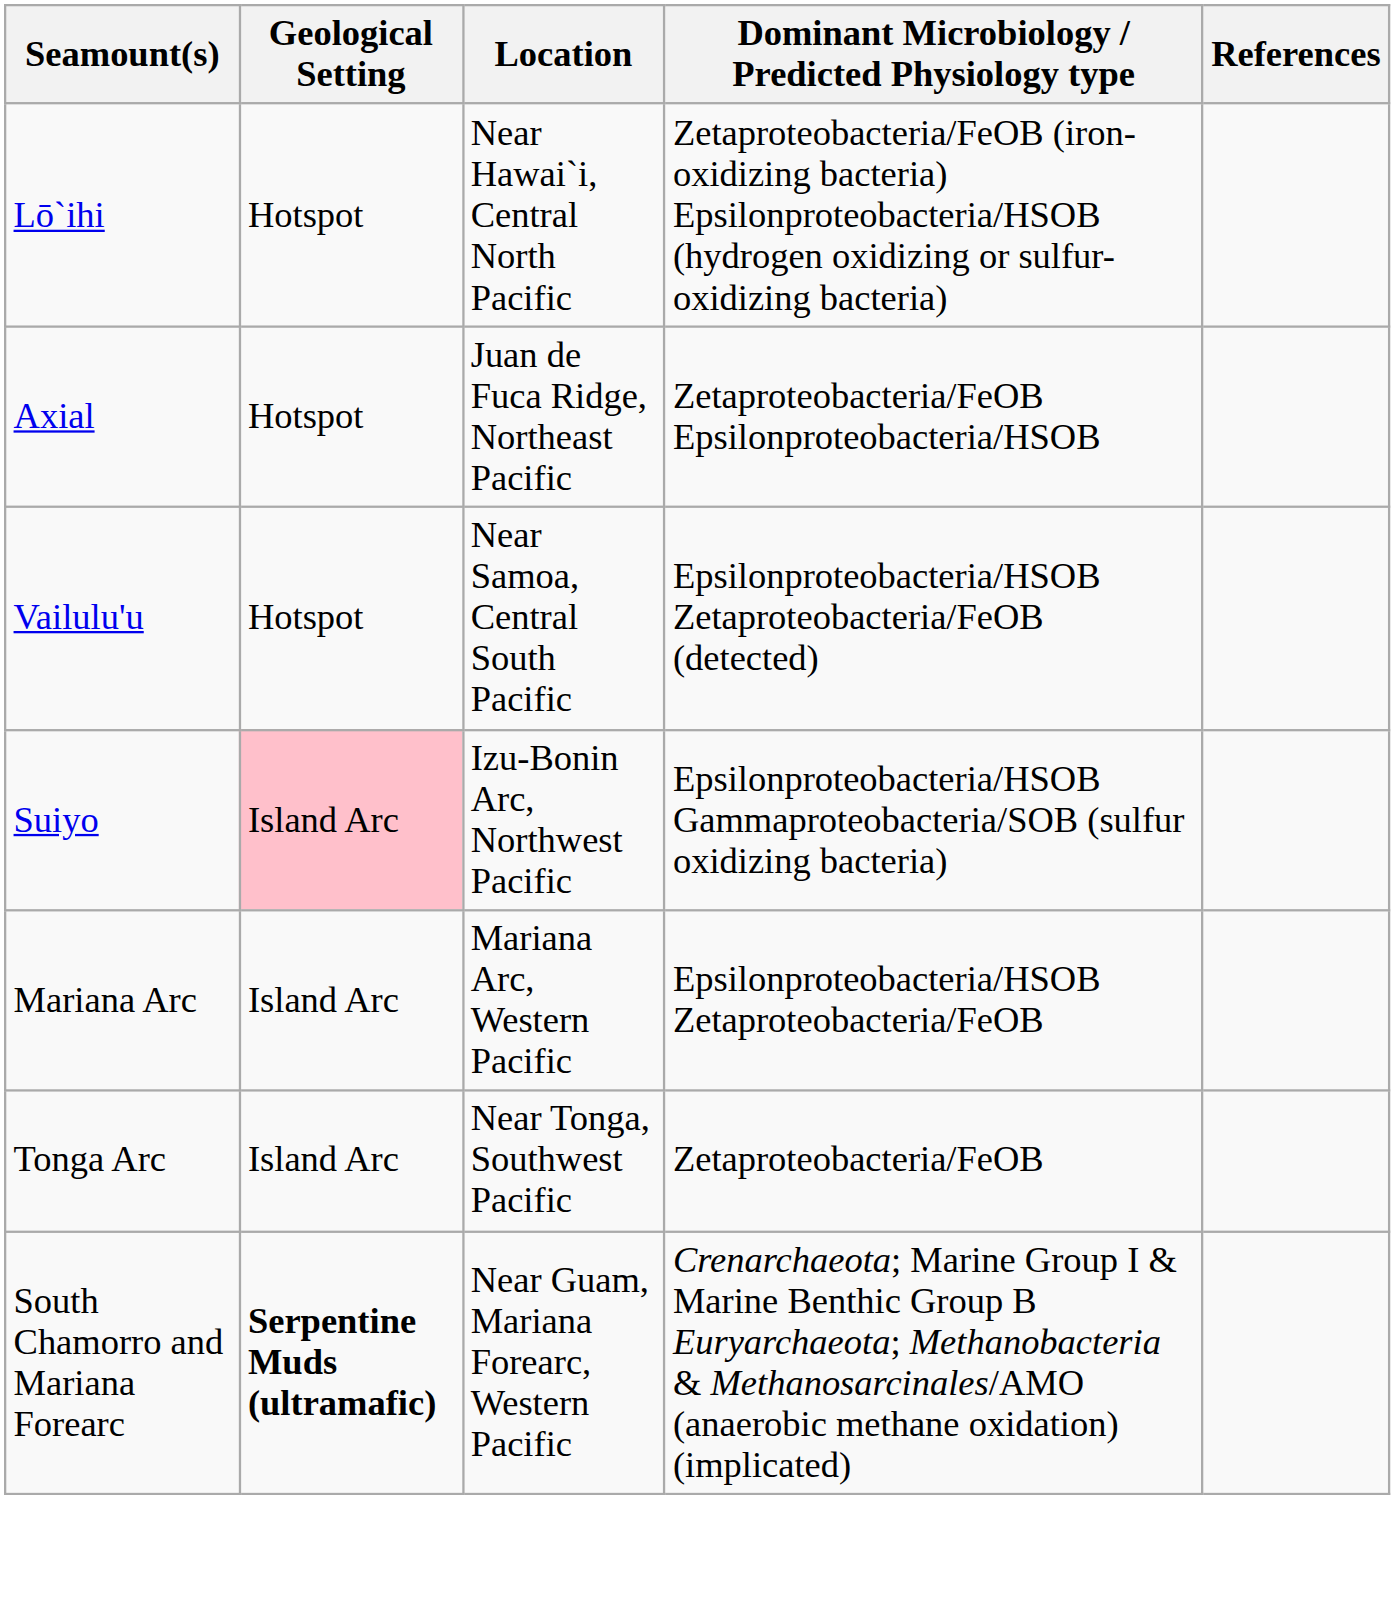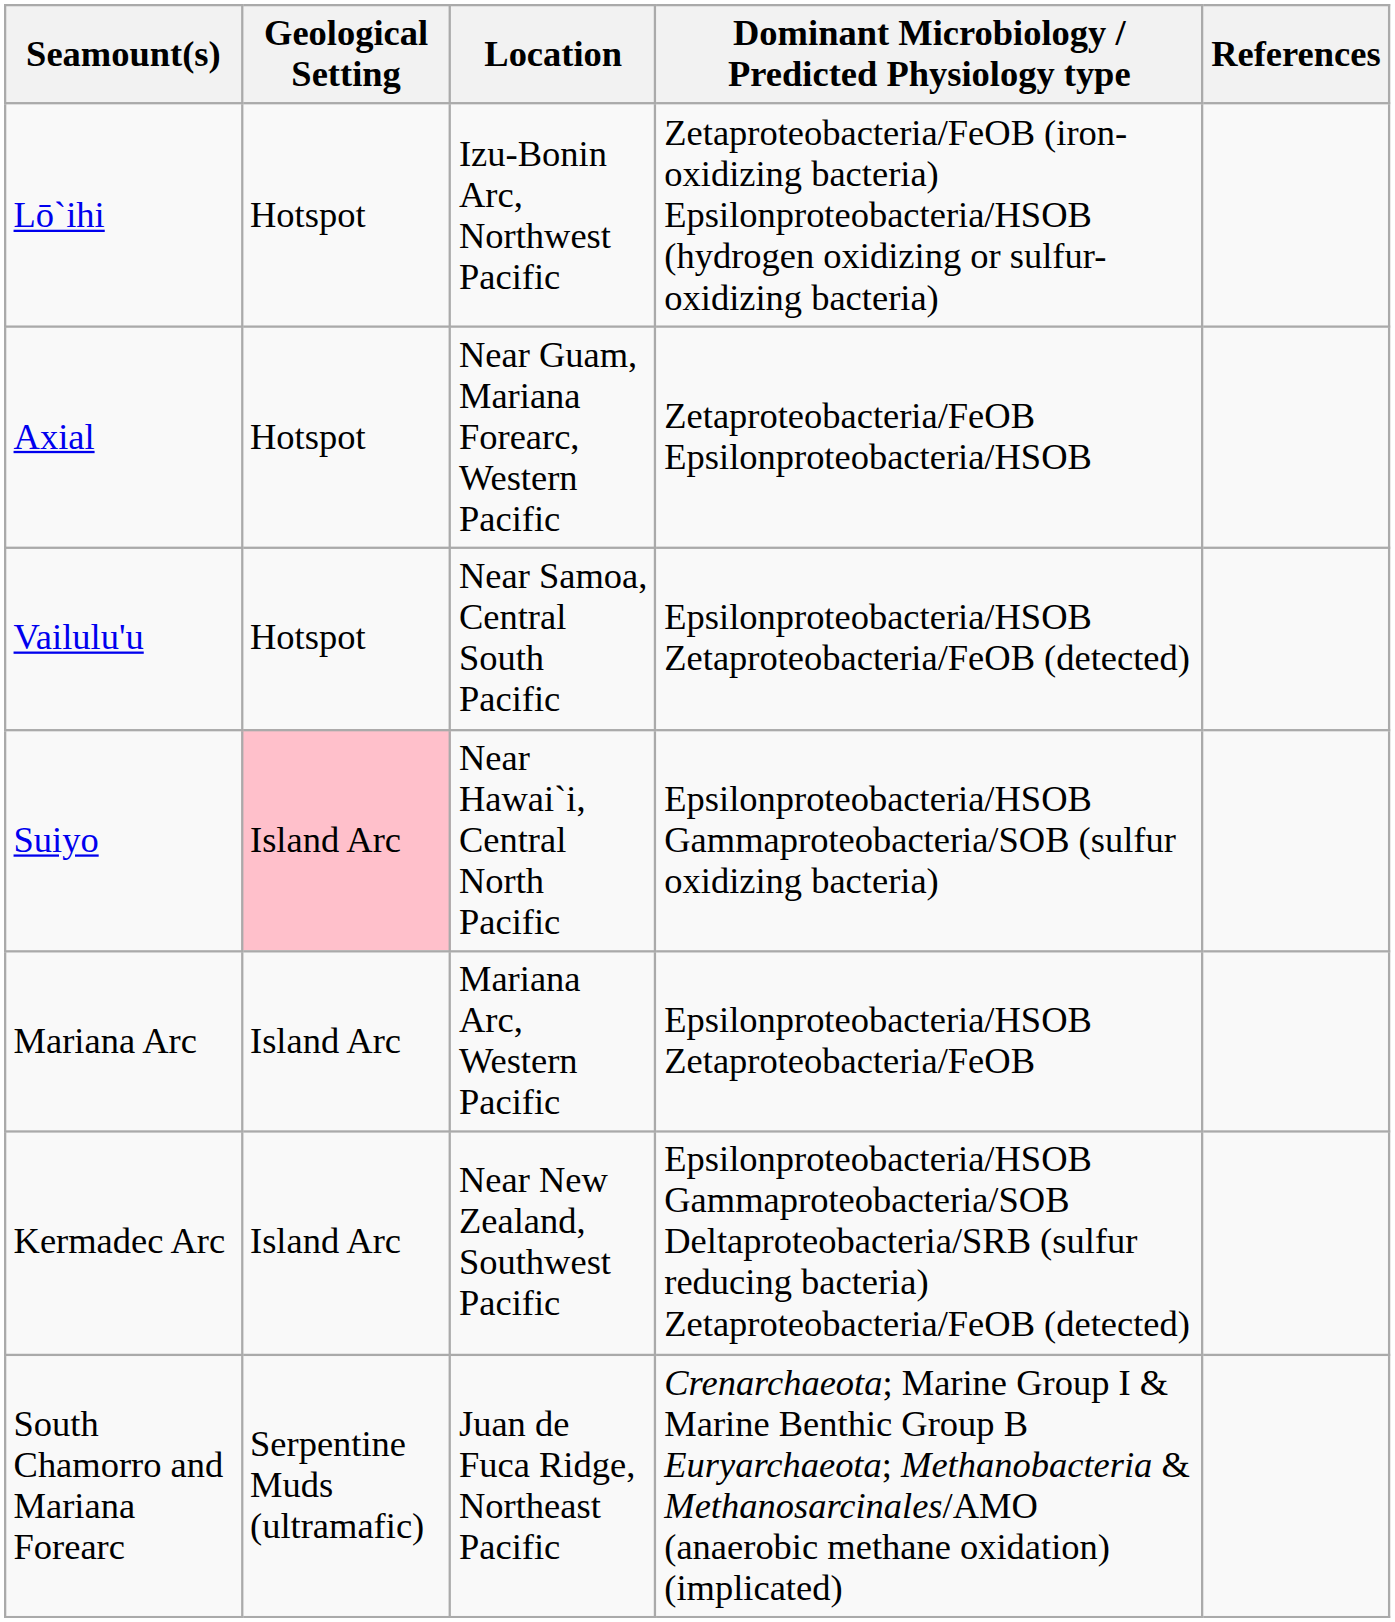(534, 214) Near Hawai`i, Central North Pacific -> (535, 214) Izu-Bonin Arc, Northwest Pacific
(559, 415) Juan de Fuca Ridge, Northeast Pacific -> (548, 436) Near Guam, Mariana Forearc, Western Pacific
(547, 818) Izu-Bonin Arc, Northwest Pacific -> (522, 839) Near Hawai`i, Central North Pacific
- row: (90, 1160)
+ row: (119, 1242)
(342, 1361) bold -> (337, 1484) normal
(560, 1361) Near Guam, Mariana Forearc, Western Pacific -> (547, 1484) Juan de Fuca Ridge, Northeast Pacific
